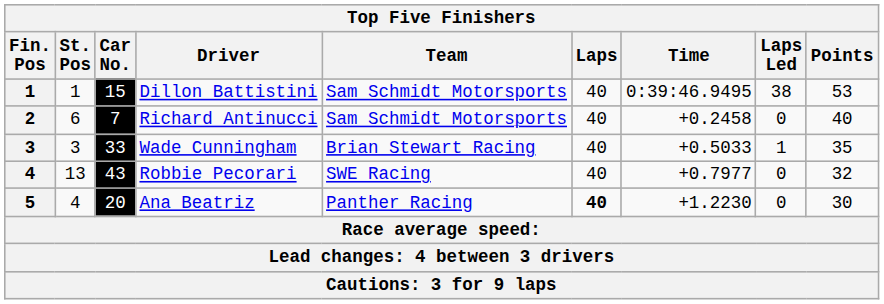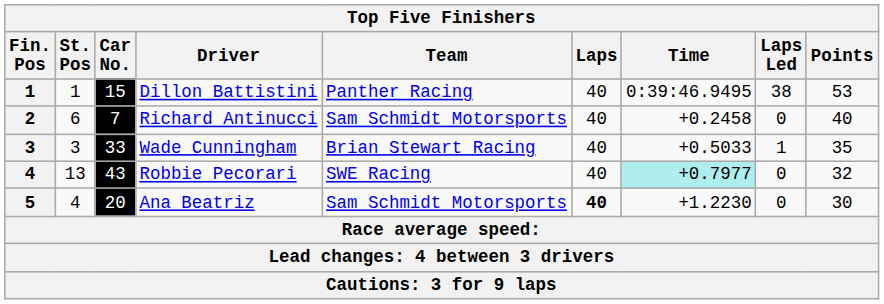(447, 93) Sam Schmidt Motorsports -> (399, 93) Panther Racing
(715, 175) no background -> (715, 175) paleturquoise background
(399, 203) Panther Racing -> (447, 203) Sam Schmidt Motorsports
